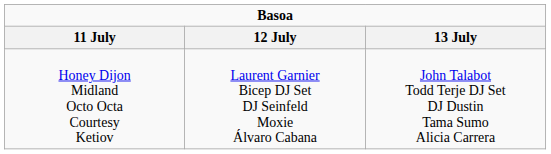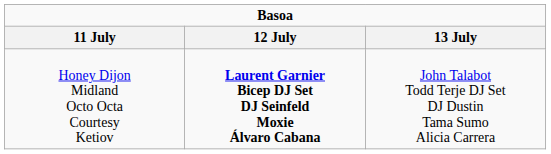(275, 106) normal -> (275, 106) bold
